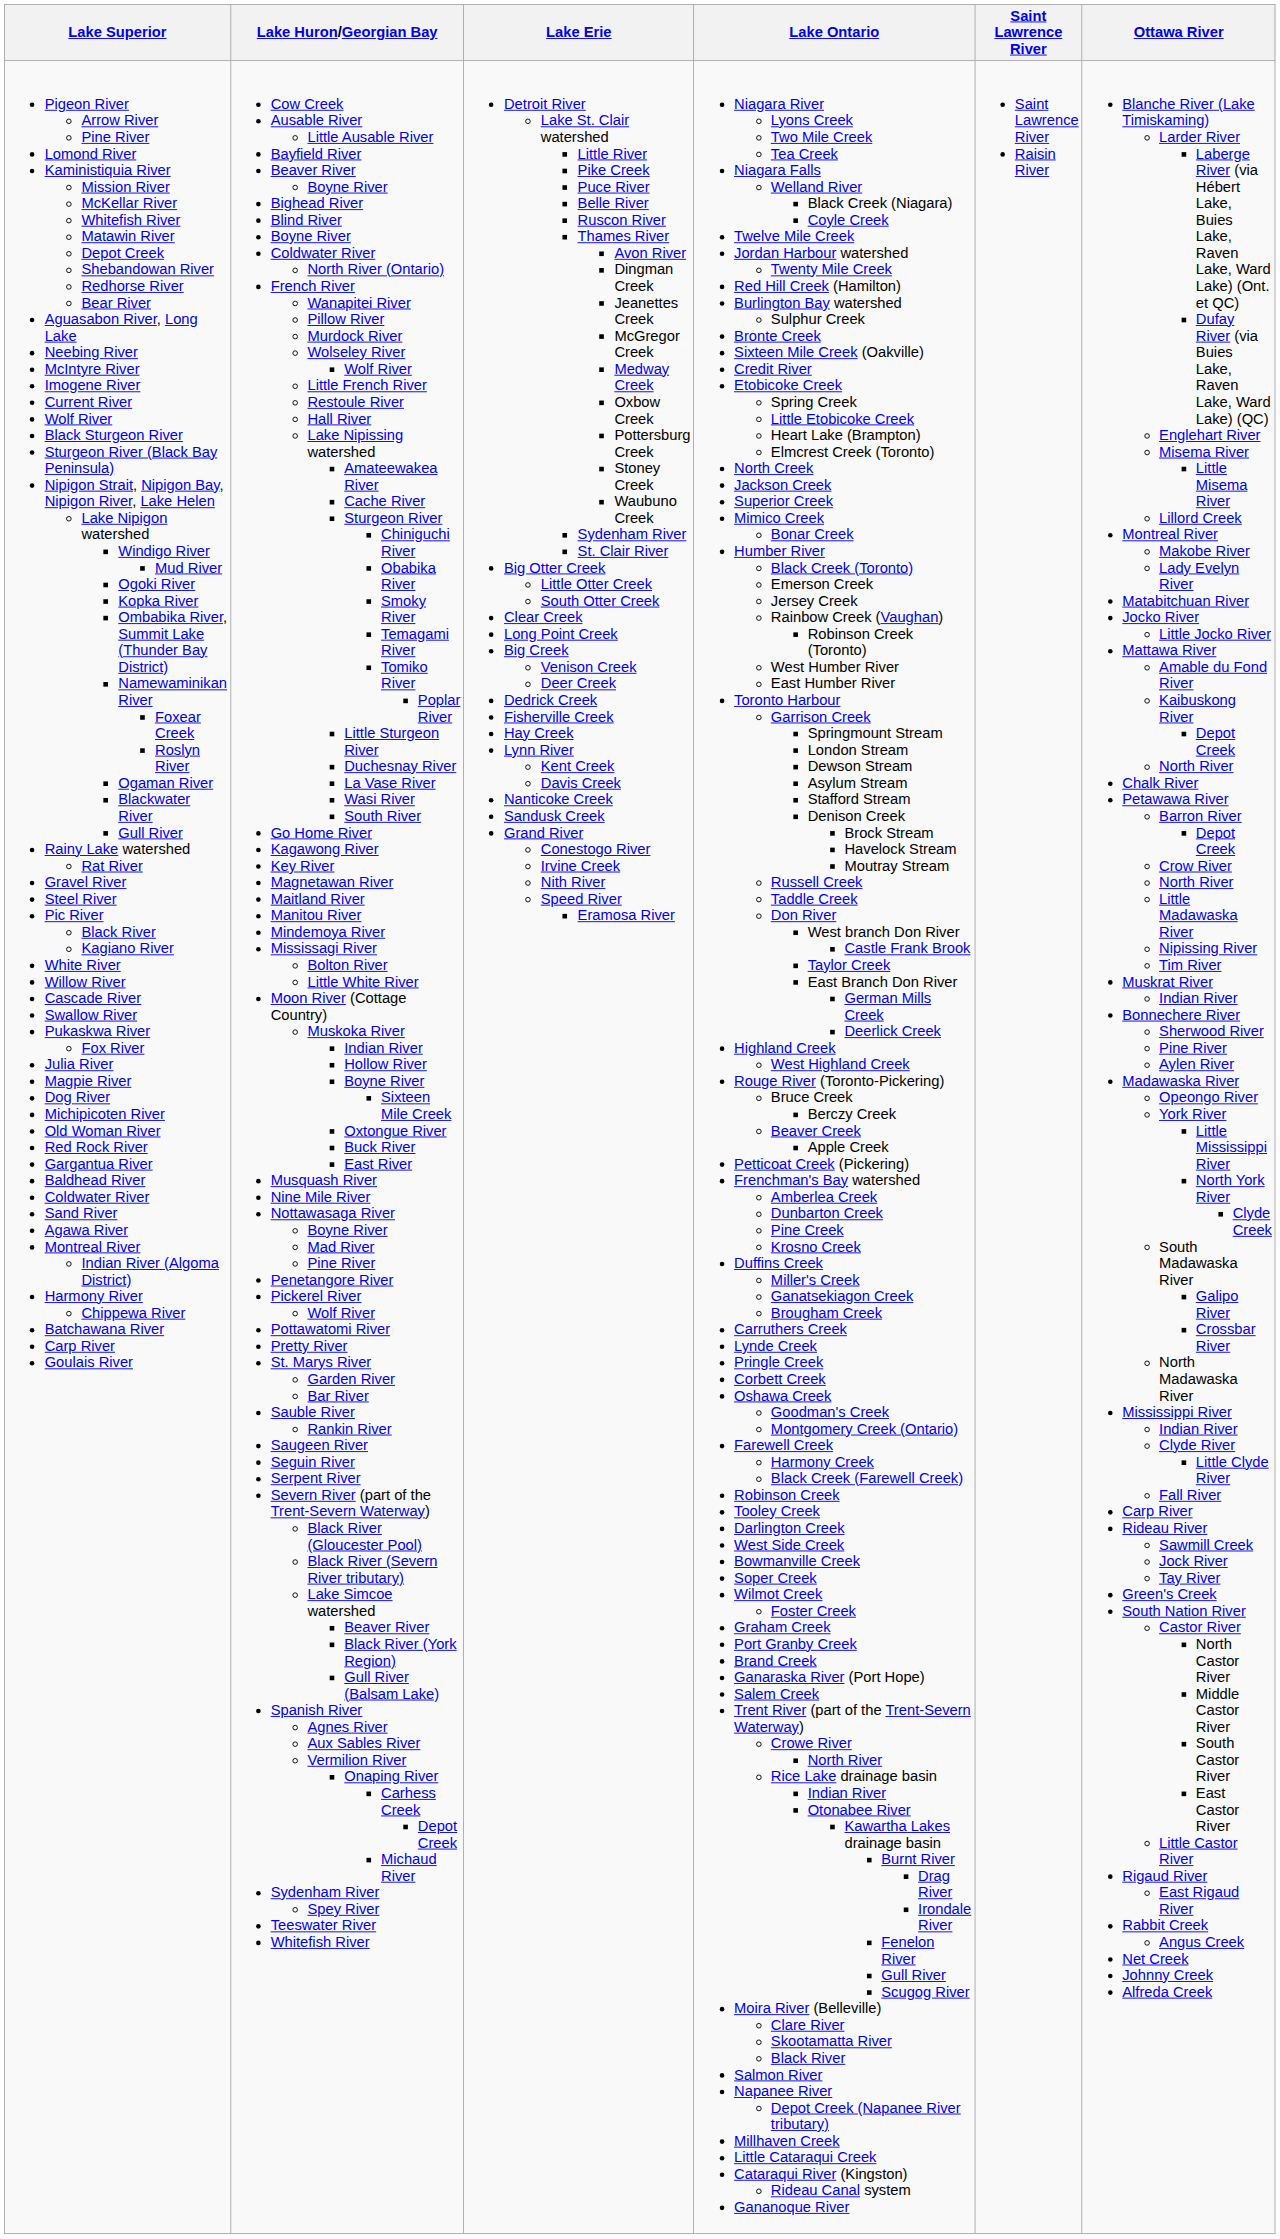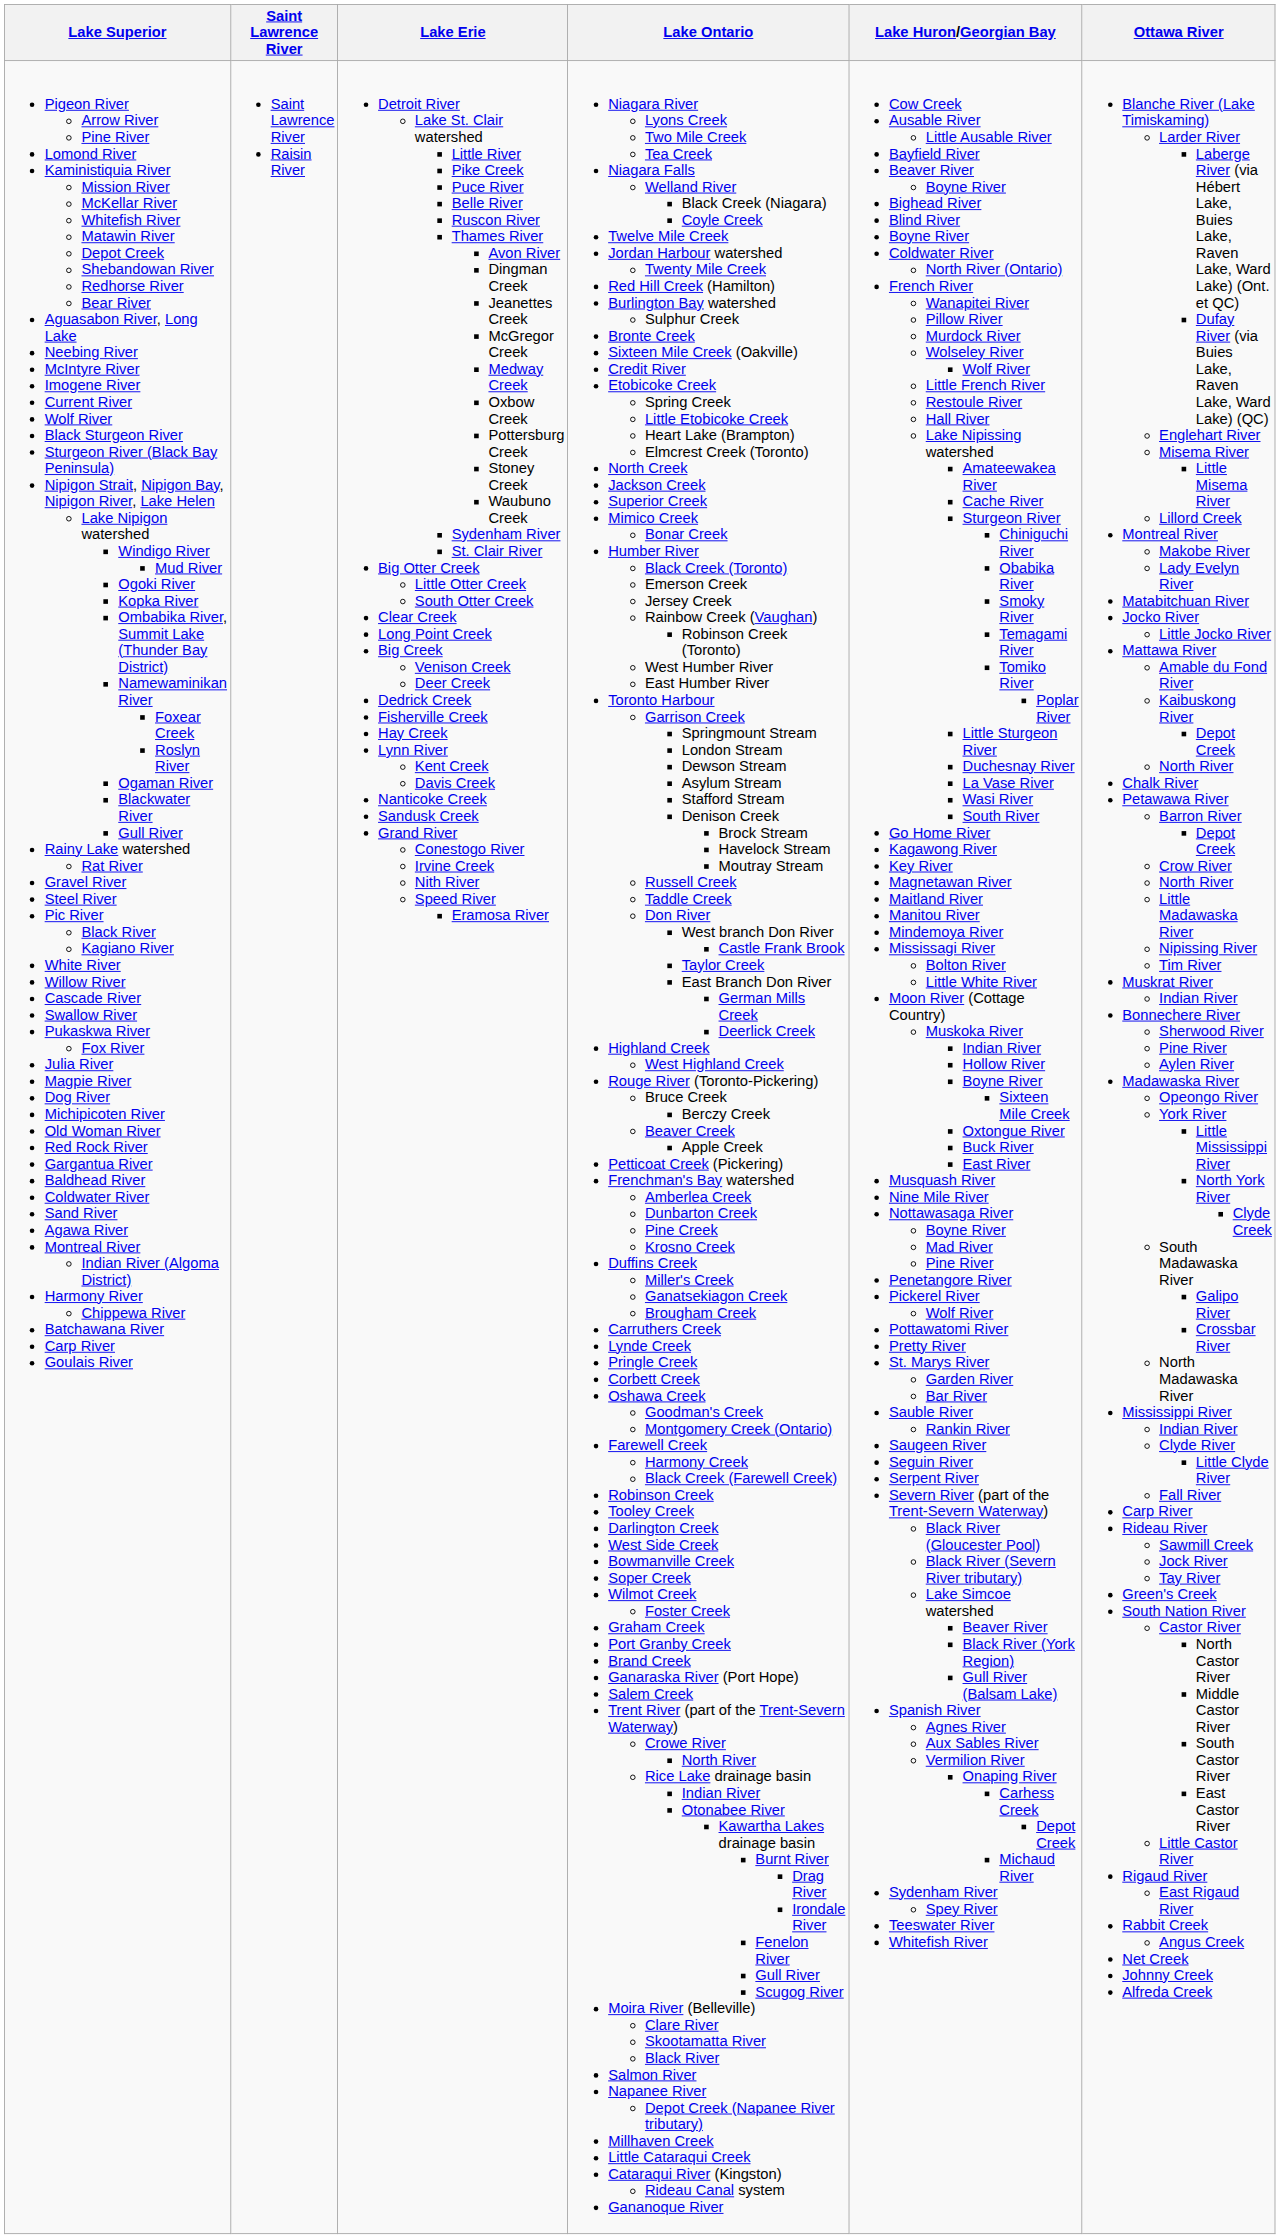columns swapped: (347, 32) <-> (1028, 32)
